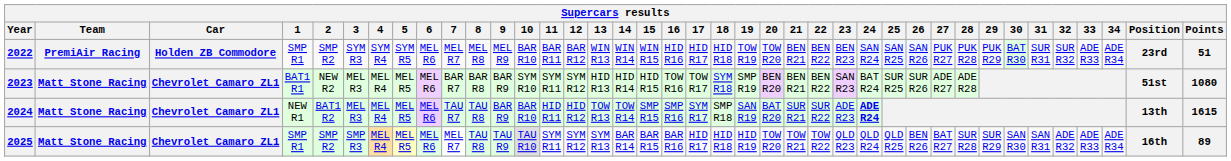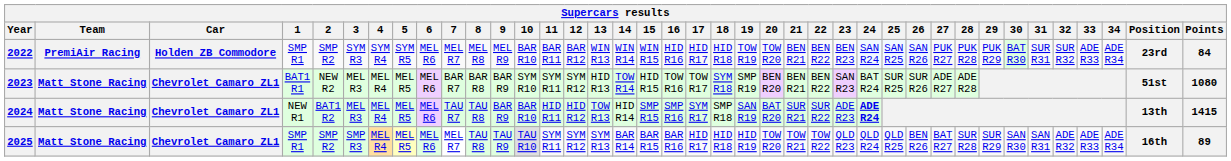(1204, 54) 51 -> (1204, 54) 84
(625, 83) HID R14 -> (625, 83) TOW R14
(625, 112) TOW R14 -> (625, 112) HID R14
(1204, 112) 1615 -> (1204, 112) 1415
